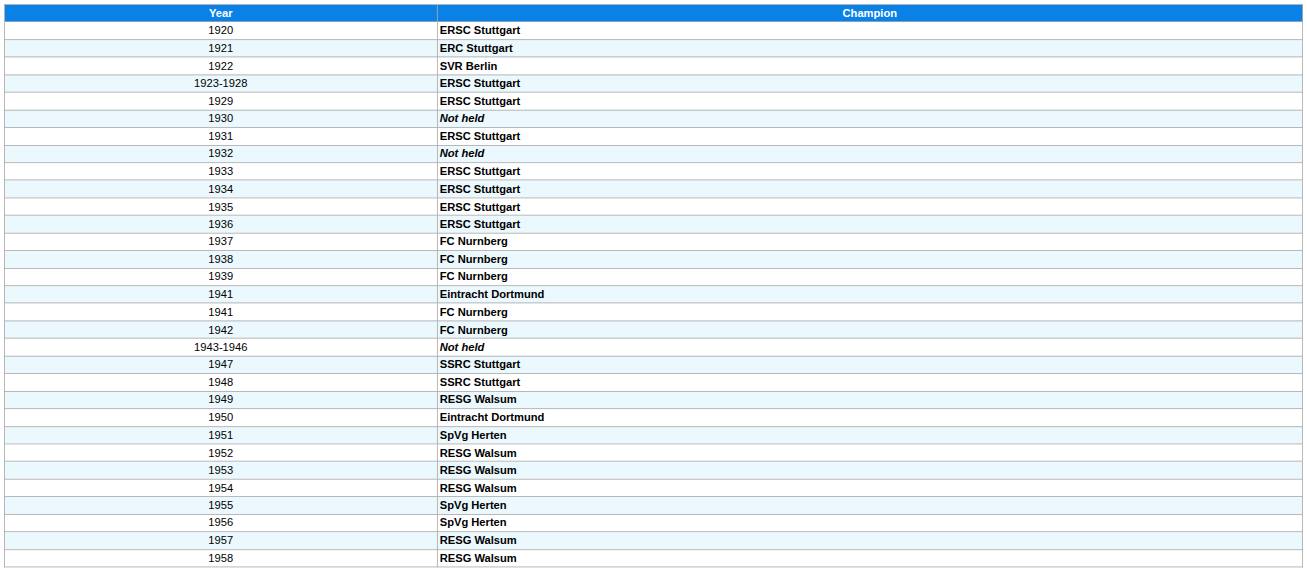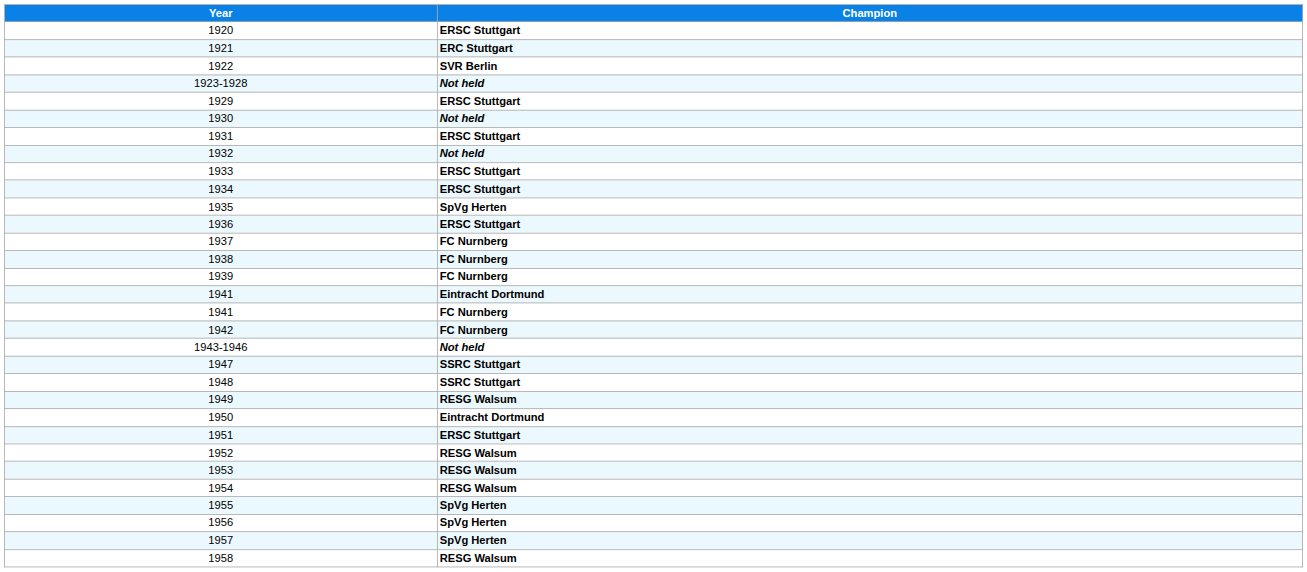(480, 83) ERSC Stuttgart -> (462, 83) Not held
(480, 206) ERSC Stuttgart -> (473, 206) SpVg Herten
(473, 435) SpVg Herten -> (480, 435) ERSC Stuttgart
(478, 540) RESG Walsum -> (473, 540) SpVg Herten
